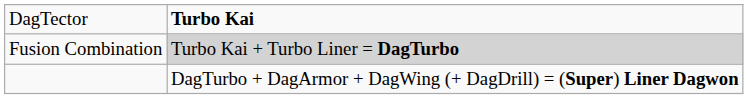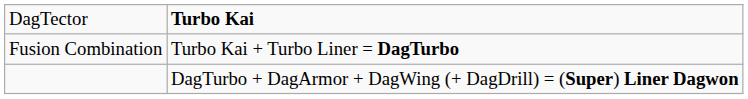(315, 49) lightgrey background -> (315, 49) no background
